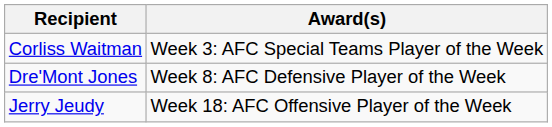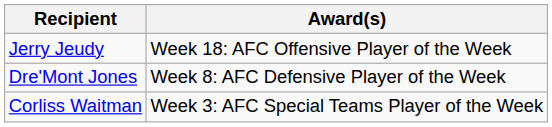rows swapped: (75, 48) <-> (56, 106)
